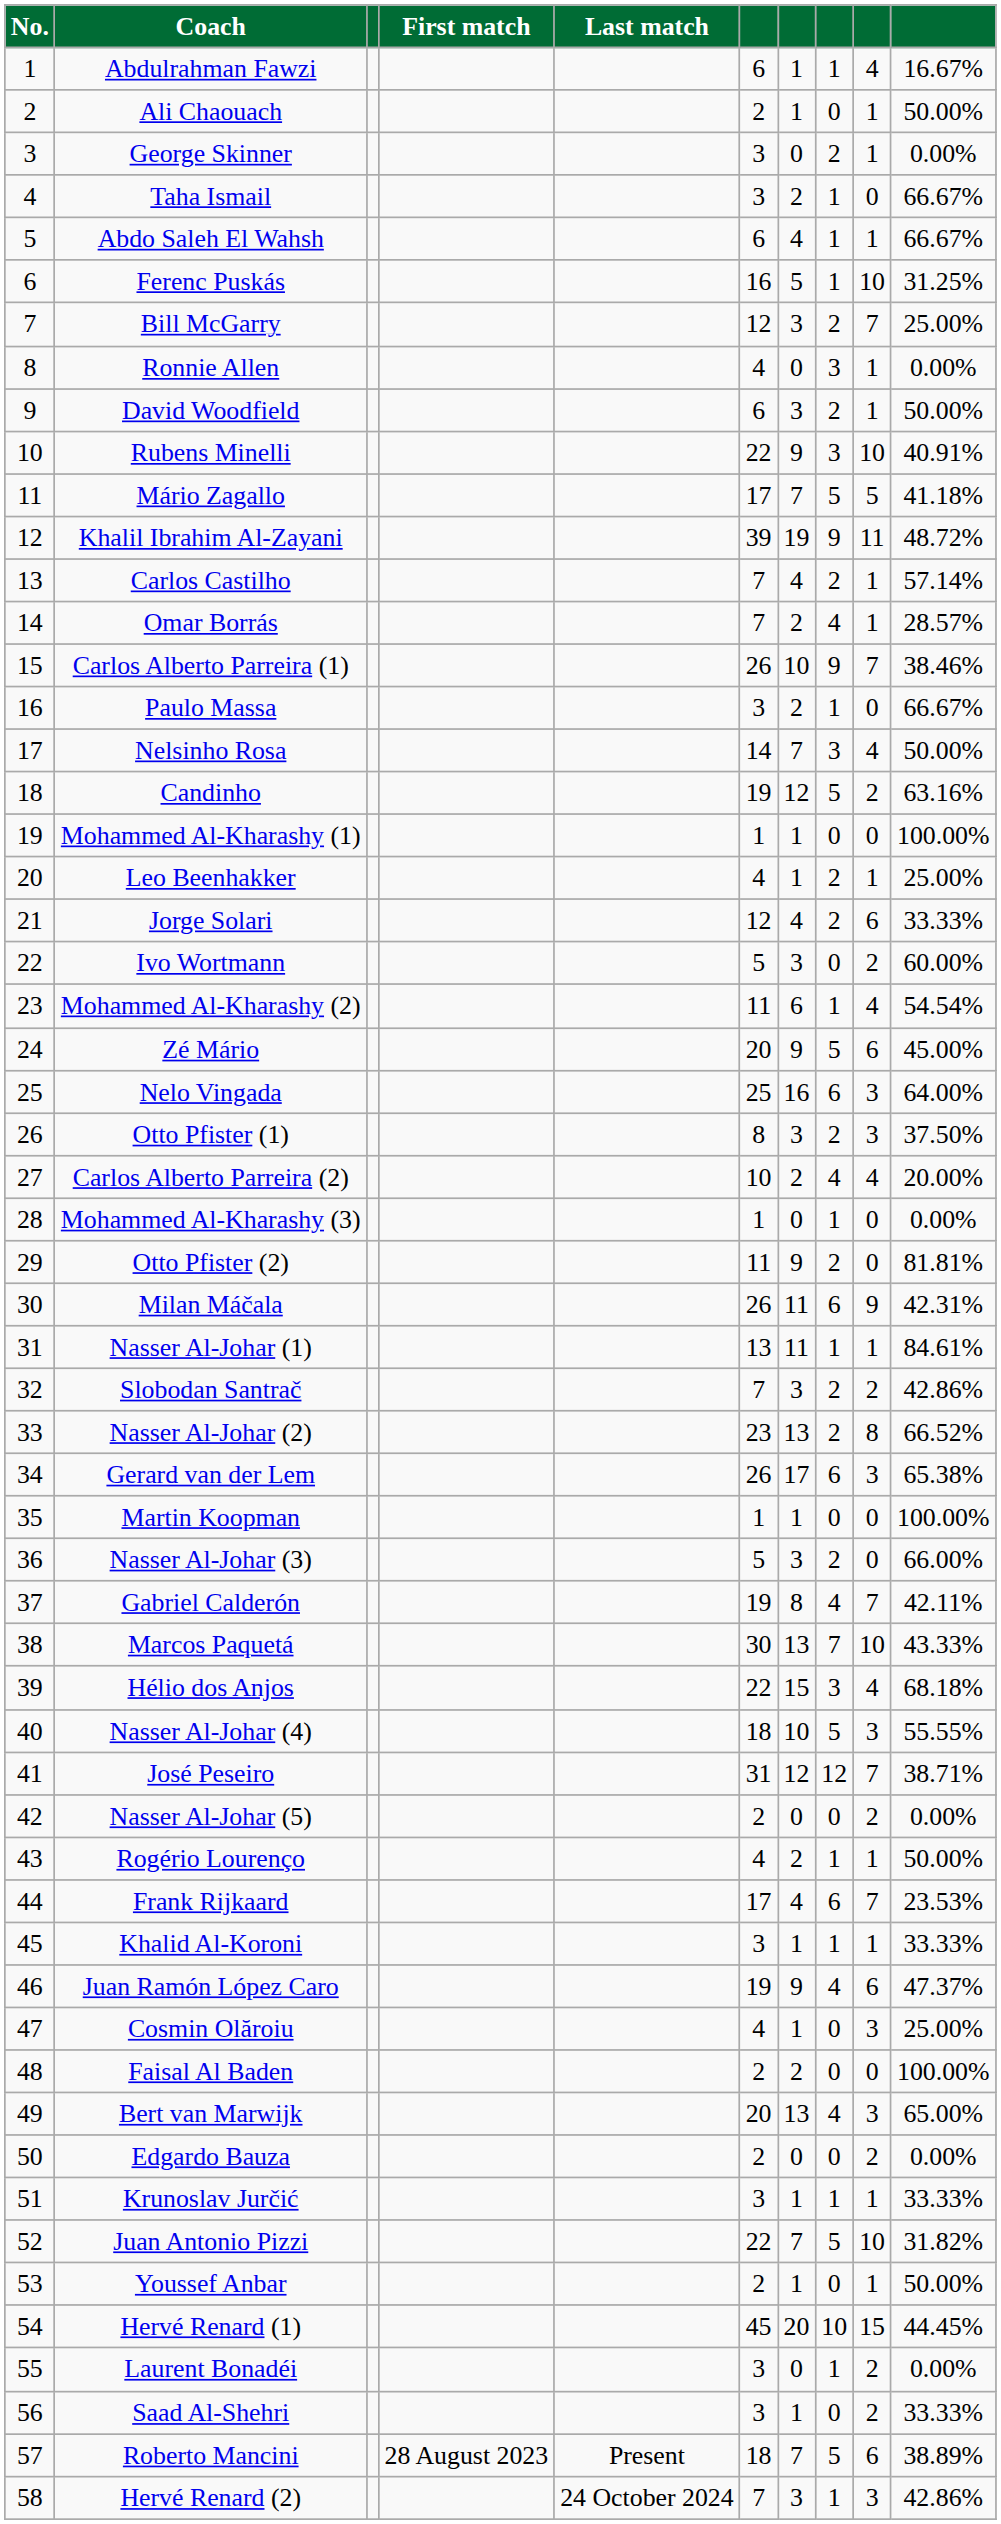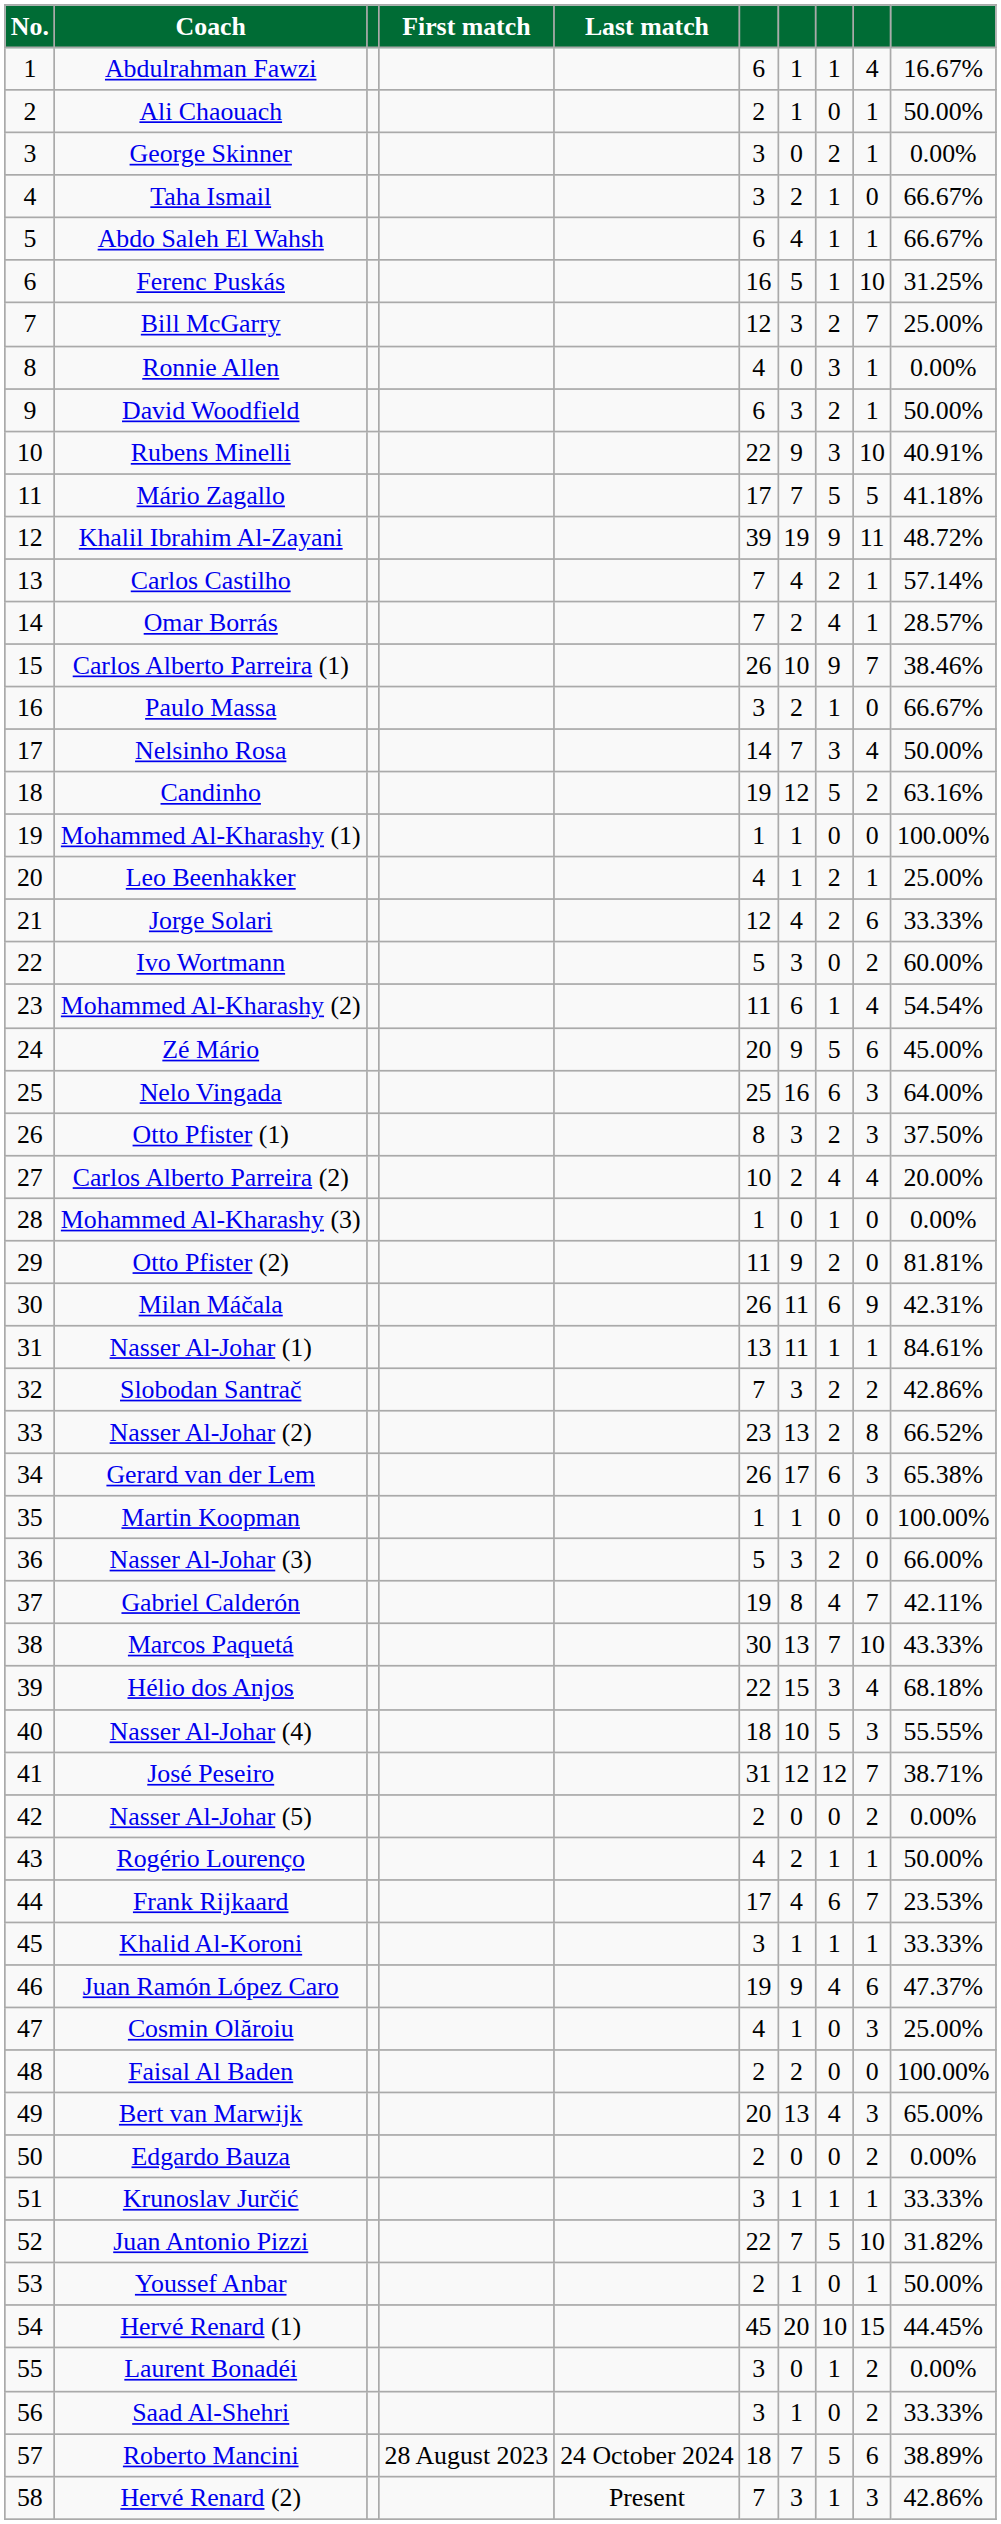(647, 2454) Present -> (647, 2454) 24 October 2024
(647, 2497) 24 October 2024 -> (647, 2497) Present
